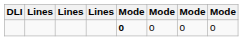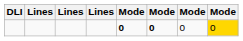(152, 28) normal -> (152, 28) bold
(213, 28) no background -> (213, 28) gold background
